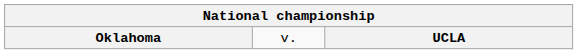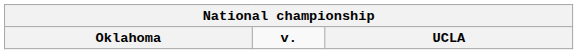(289, 38) normal -> (289, 38) bold
